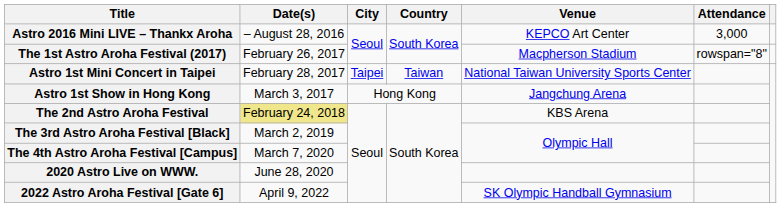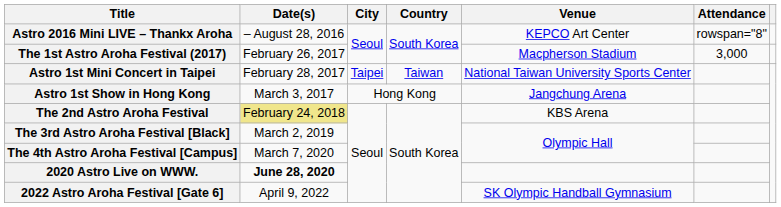(732, 34) 3,000 -> (732, 34) rowspan="8"
(732, 53) rowspan="8" -> (732, 53) 3,000
(294, 172) normal -> (294, 172) bold
